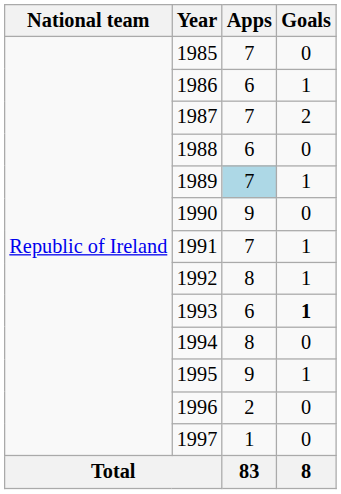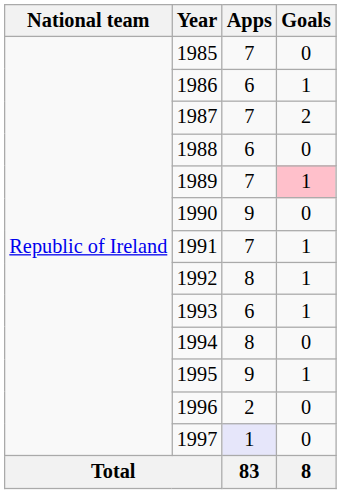(249, 181) lightblue background -> (249, 181) no background
(306, 181) no background -> (306, 181) pink background
(306, 310) bold -> (306, 310) normal
(249, 439) no background -> (249, 439) lavender background
